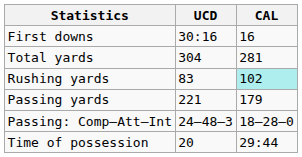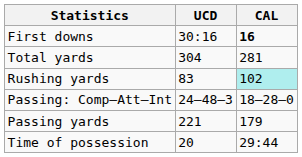(247, 36) normal -> (247, 36) bold
rows swapped: (58, 100) <-> (90, 121)
